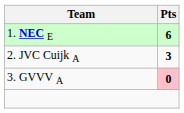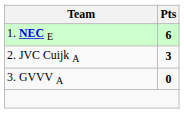(168, 78) pink background -> (168, 78) no background
